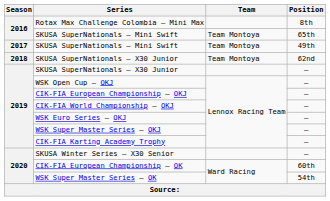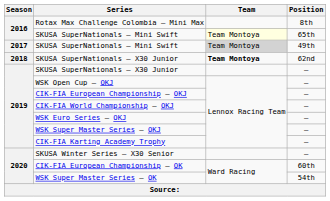(234, 34) no background -> (234, 34) lightyellow background
(234, 46) no background -> (234, 46) lightgrey background
(234, 58) normal -> (234, 58) bold
